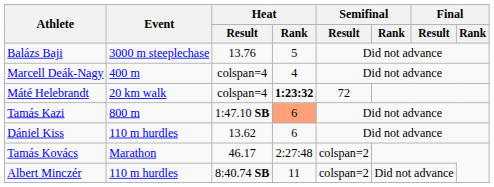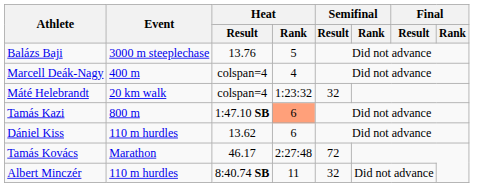(294, 93) bold -> (294, 93) normal
(344, 93) 72 -> (333, 93) 32
(344, 153) colspan=2 -> (333, 153) 72
(344, 173) colspan=2 -> (333, 173) 32
